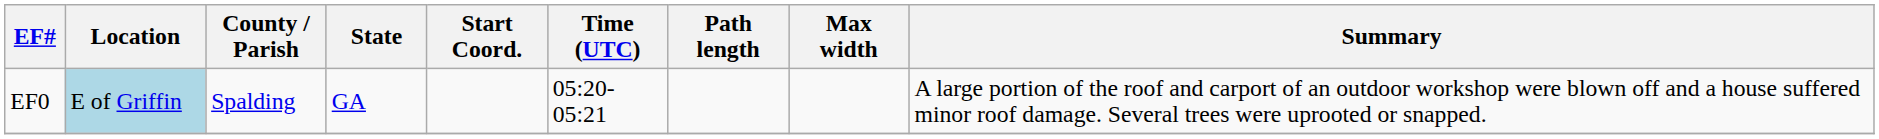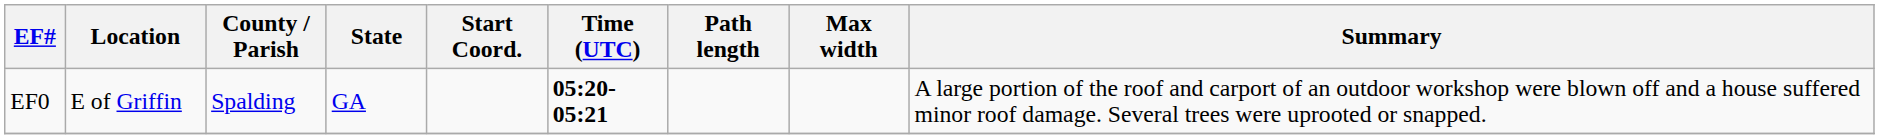(126, 100) lightblue background -> (126, 100) no background
(584, 100) normal -> (584, 100) bold
